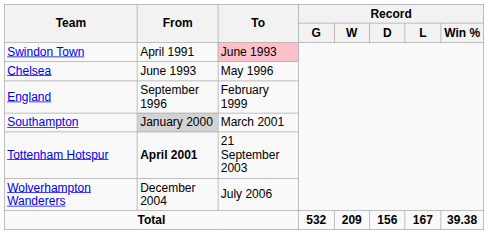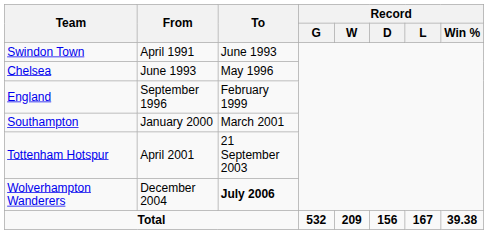(249, 52) pink background -> (249, 52) no background
(177, 122) lightgrey background -> (177, 122) no background
(169, 155) bold -> (167, 155) normal
(246, 194) normal -> (248, 194) bold
